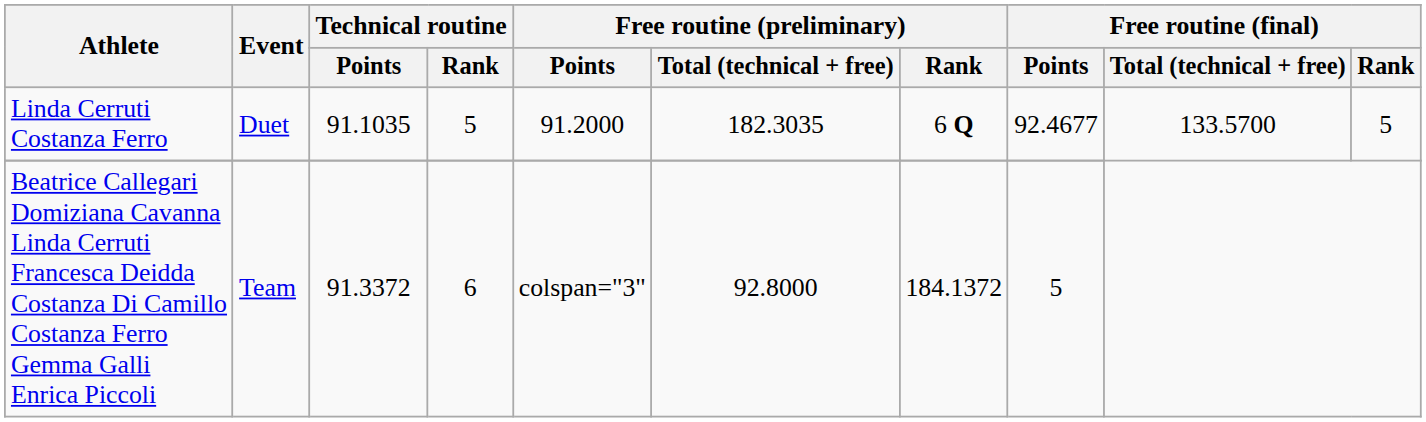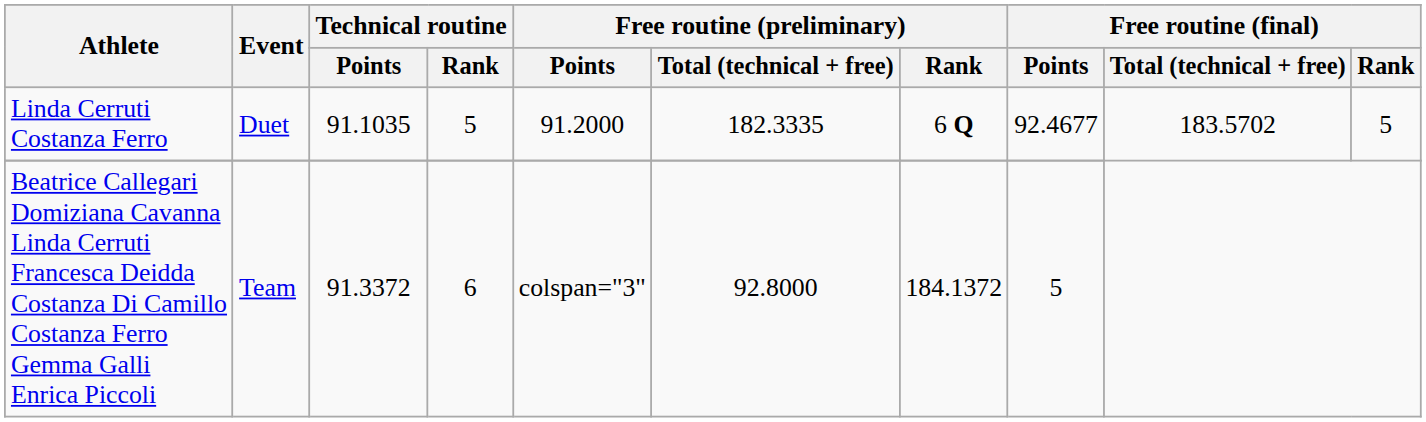(776, 124) 182.3035 -> (776, 124) 182.3335
(1228, 124) 133.5700 -> (1228, 124) 183.5702
